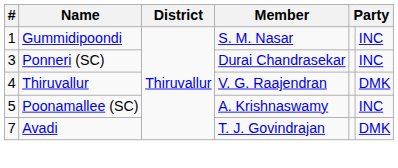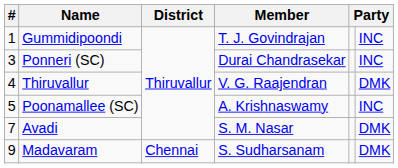(256, 38) S. M. Nasar -> (272, 38) T. J. Govindrajan
(272, 128) T. J. Govindrajan -> (256, 128) S. M. Nasar
+ row: (60, 151)
